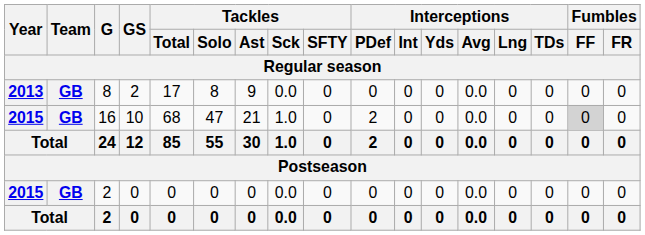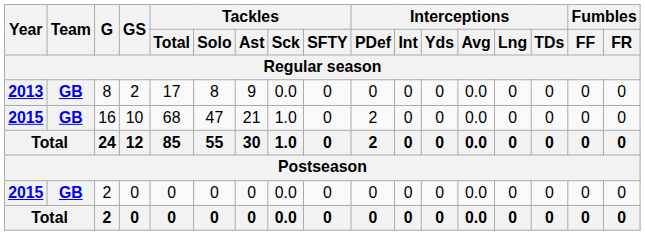(585, 117) lightgrey background -> (585, 117) no background
